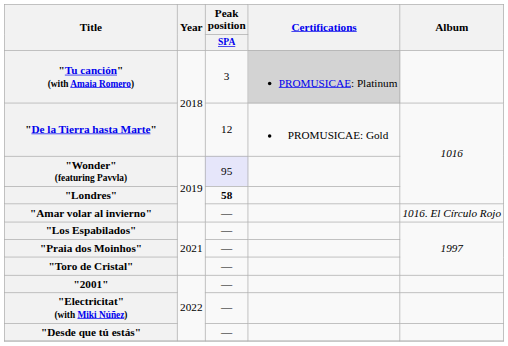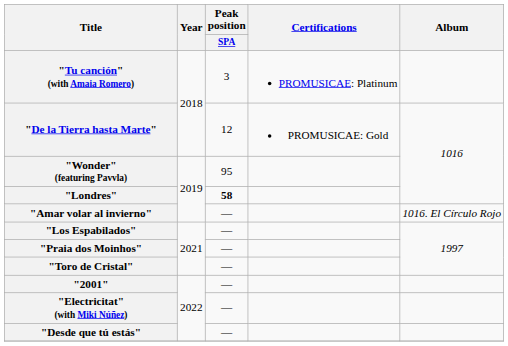(324, 83) lightgrey background -> (324, 83) no background
(227, 171) lavender background -> (227, 171) no background
